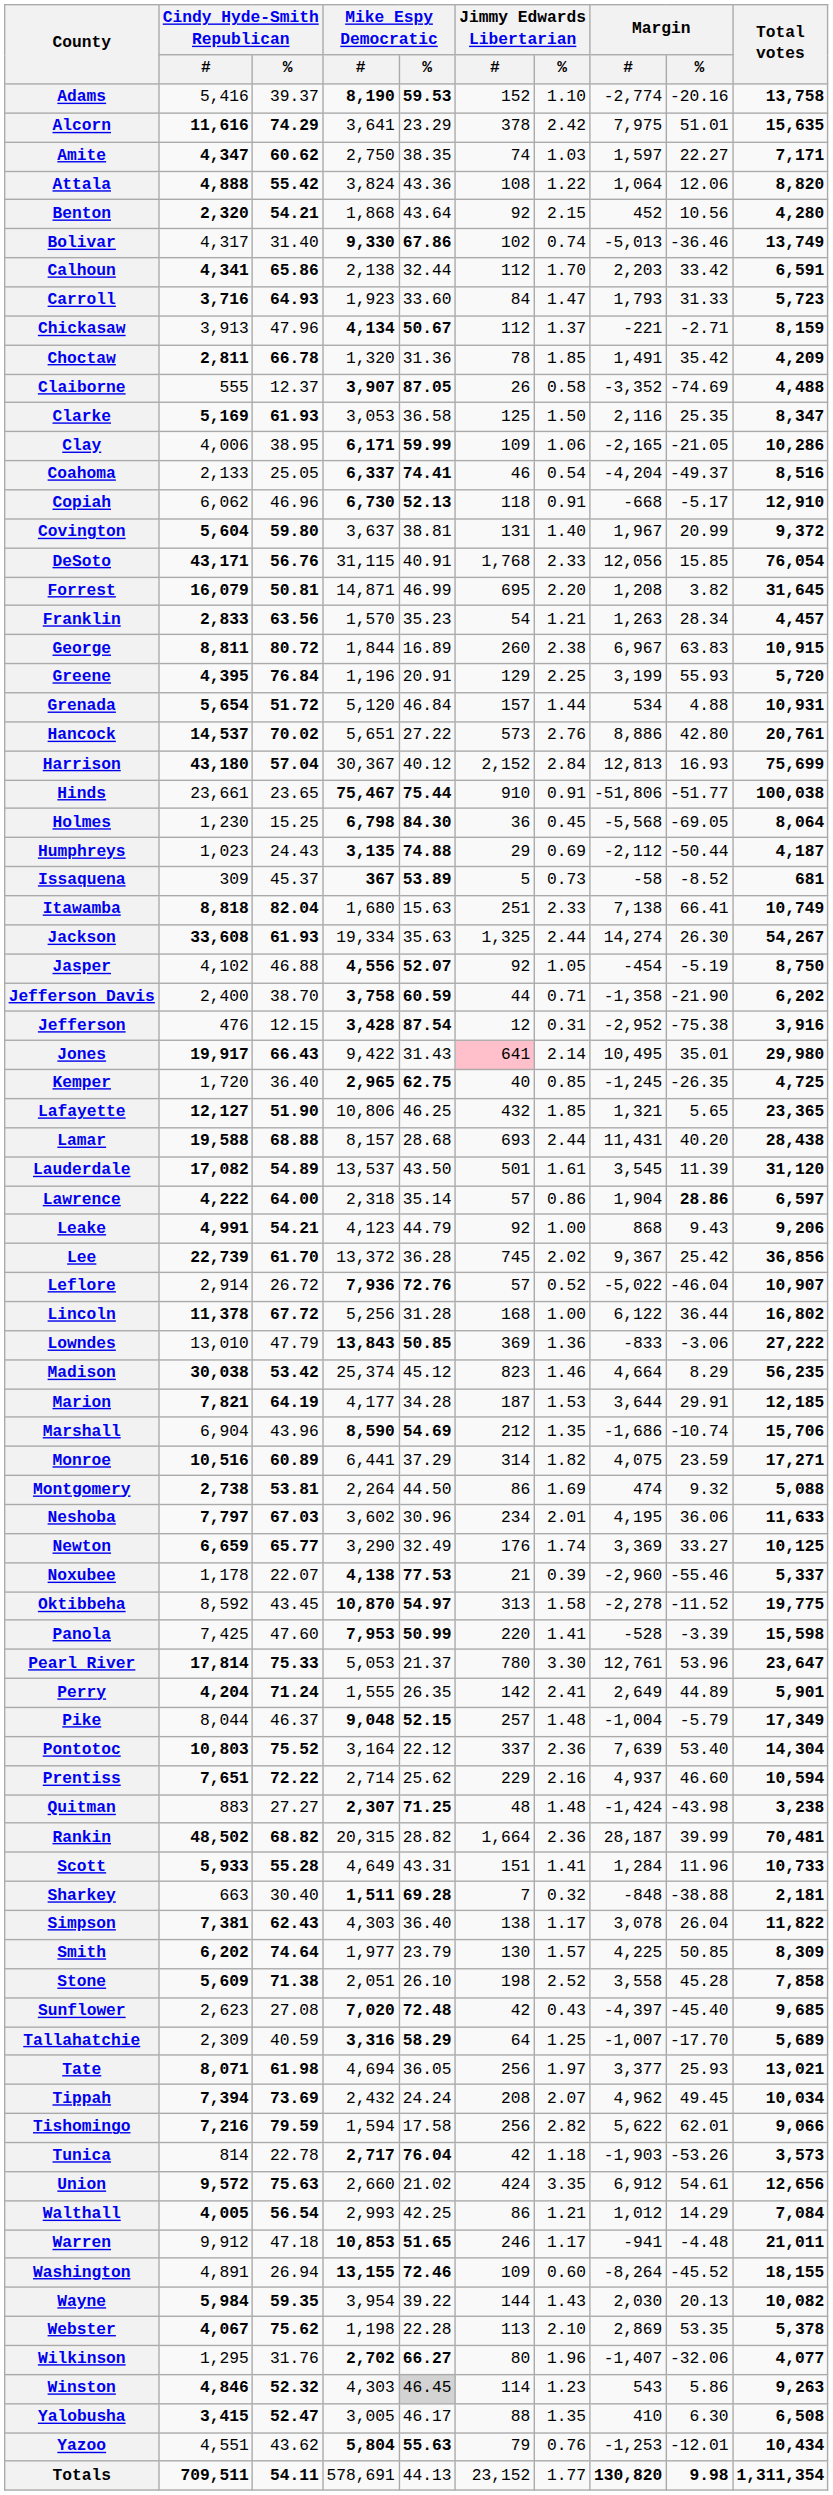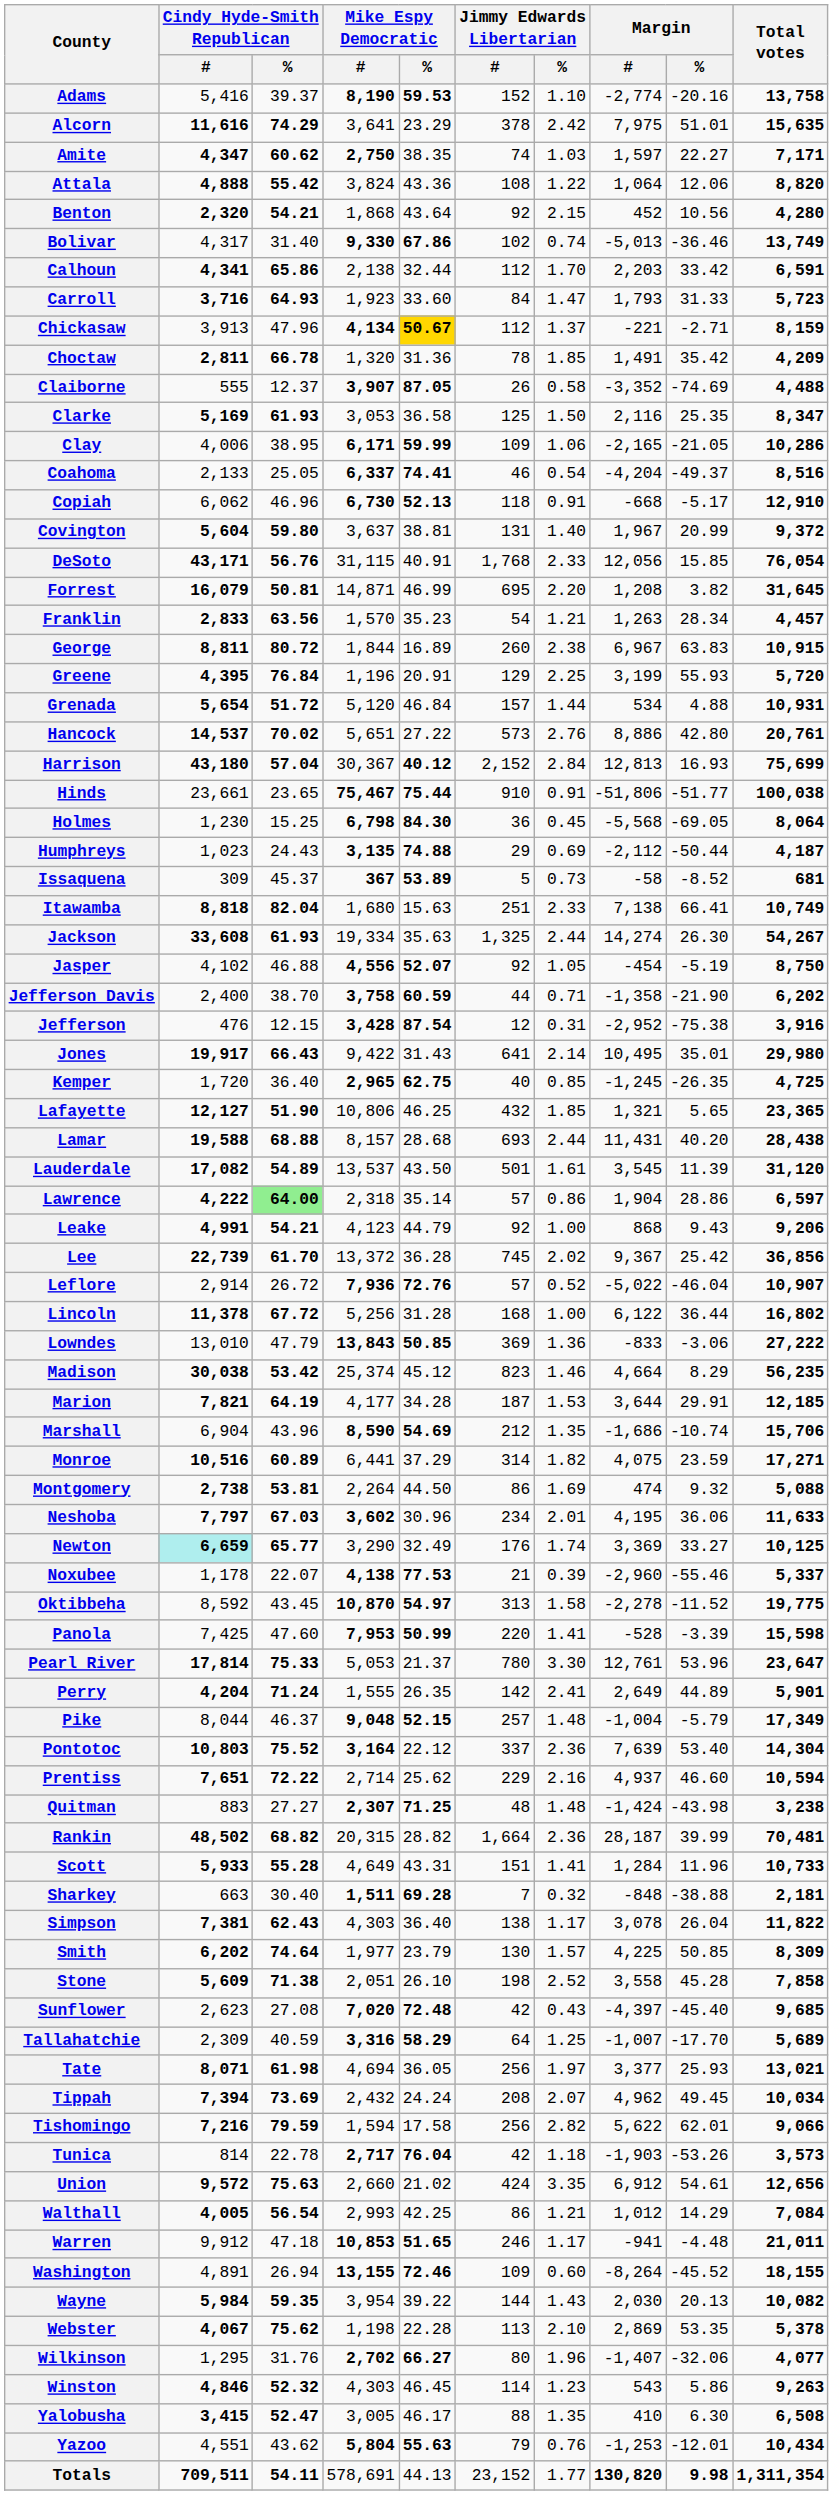(370, 155) normal -> (370, 155) bold
(427, 329) no background -> (427, 329) gold background
(427, 764) normal -> (427, 764) bold
(516, 1054) pink background -> (516, 1054) no background
(294, 1199) no background -> (294, 1199) lightgreen background
(704, 1199) bold -> (704, 1199) normal
(370, 1518) normal -> (370, 1518) bold
(224, 1547) no background -> (224, 1547) paleturquoise background
(370, 1750) normal -> (370, 1750) bold
(427, 2388) lightgrey background -> (427, 2388) no background
